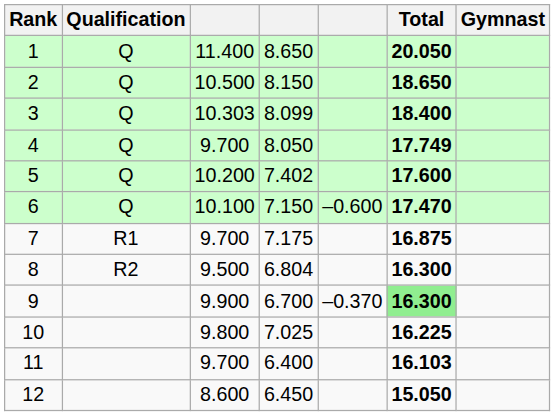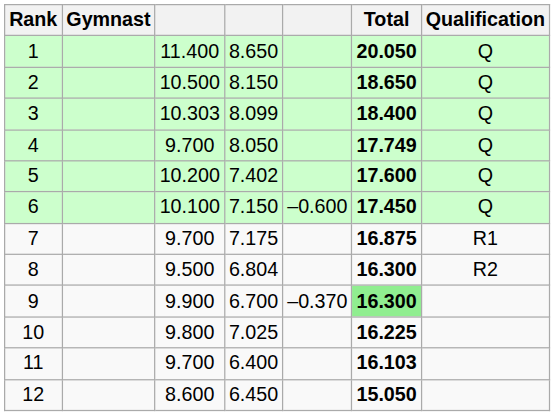columns swapped: (503, 20) <-> (126, 20)
(422, 207) 17.470 -> (387, 207) 17.450
